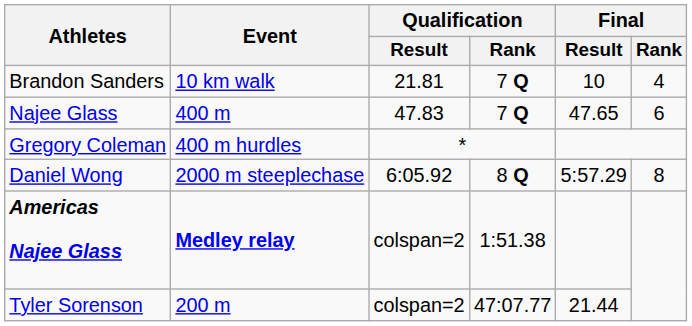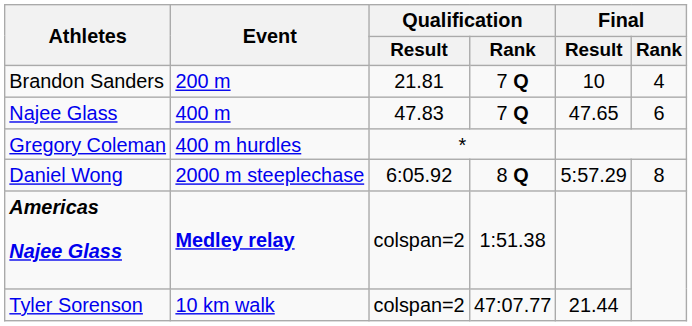(225, 82) 10 km walk -> (203, 82) 200 m
(203, 305) 200 m -> (225, 305) 10 km walk
